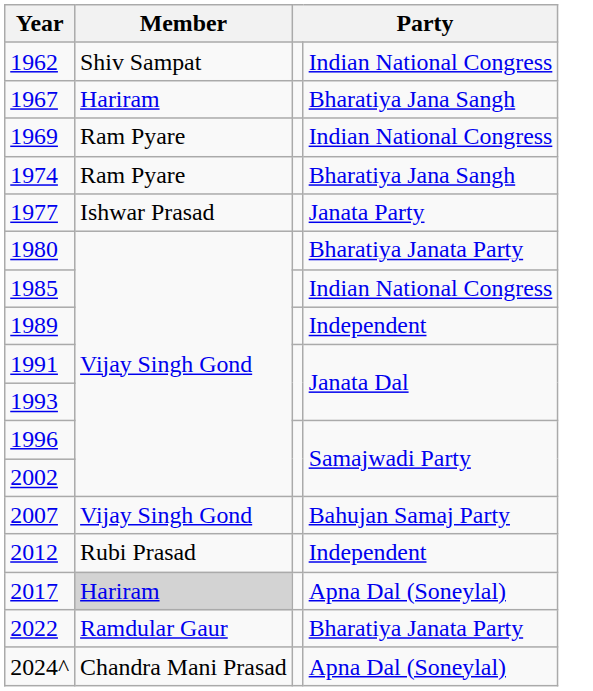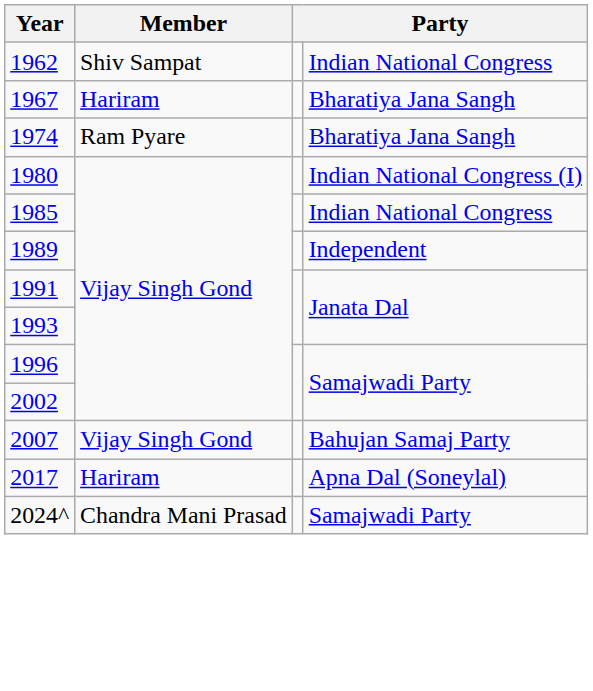- row: (34, 136)
- row: (34, 212)
(416, 250) Bharatiya Janata Party -> (445, 174) Indian National Congress (I)
- row: (34, 552)
(120, 590) lightgrey background -> (120, 477) no background
- row: (34, 628)
(407, 666) Apna Dal (Soneylal) -> (390, 514) Samajwadi Party
